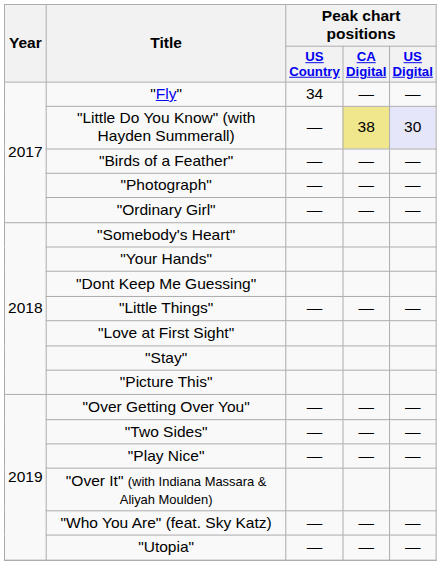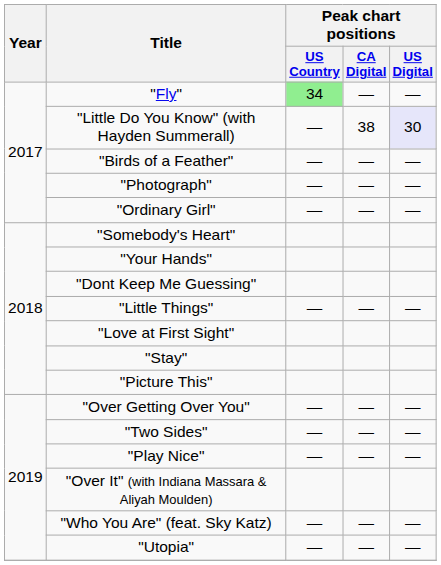(315, 94) no background -> (315, 94) lightgreen background
(366, 127) khaki background -> (366, 127) no background
